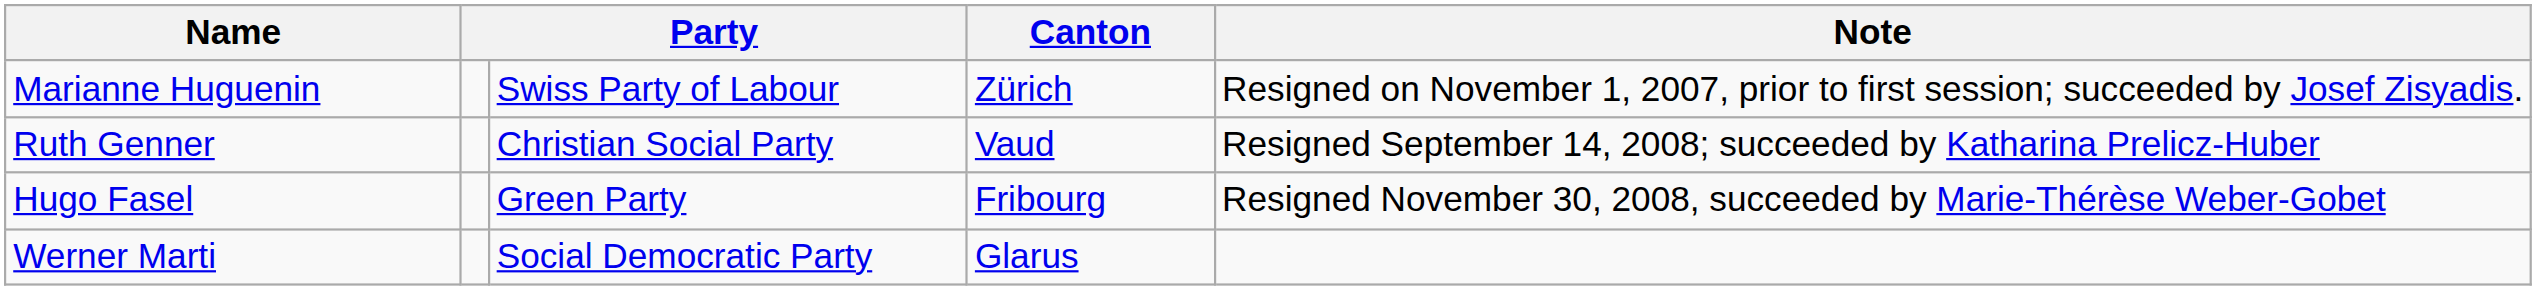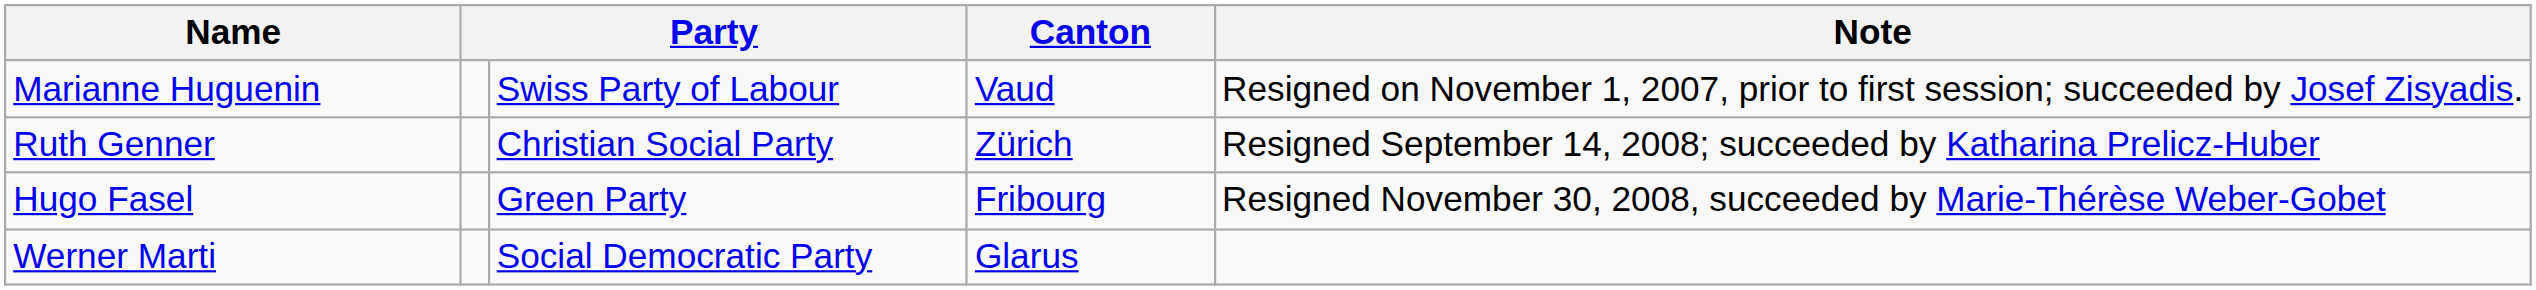(1024, 88) Zürich -> (1015, 88) Vaud
(1015, 144) Vaud -> (1024, 144) Zürich
